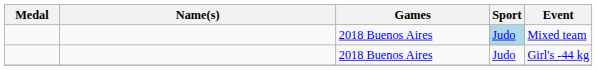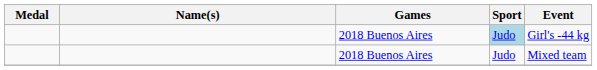(557, 35) Mixed team -> (558, 35) Girl's -44 kg
(558, 55) Girl's -44 kg -> (557, 55) Mixed team
